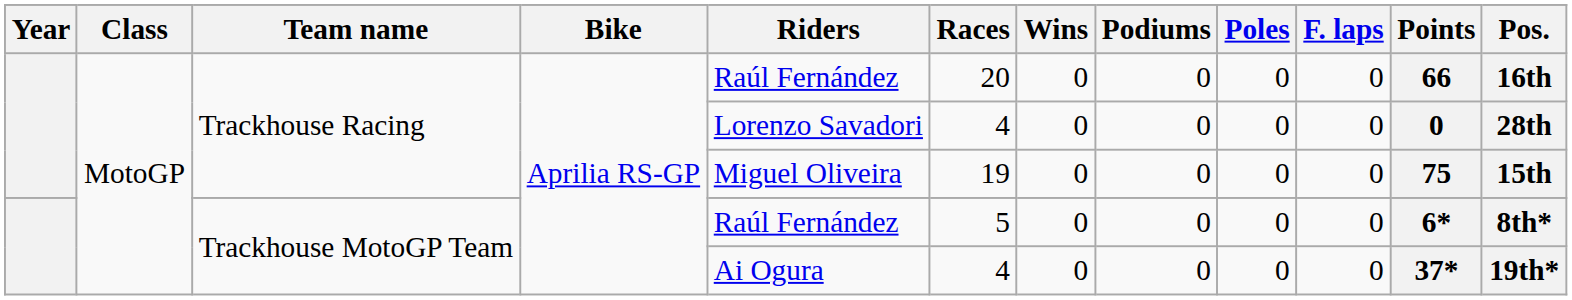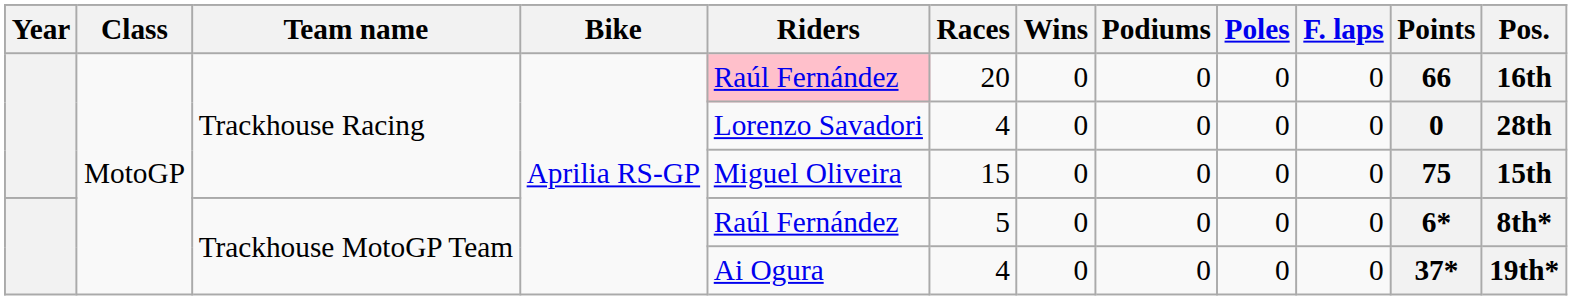(806, 77) no background -> (806, 77) pink background
(995, 173) 19 -> (995, 173) 15
